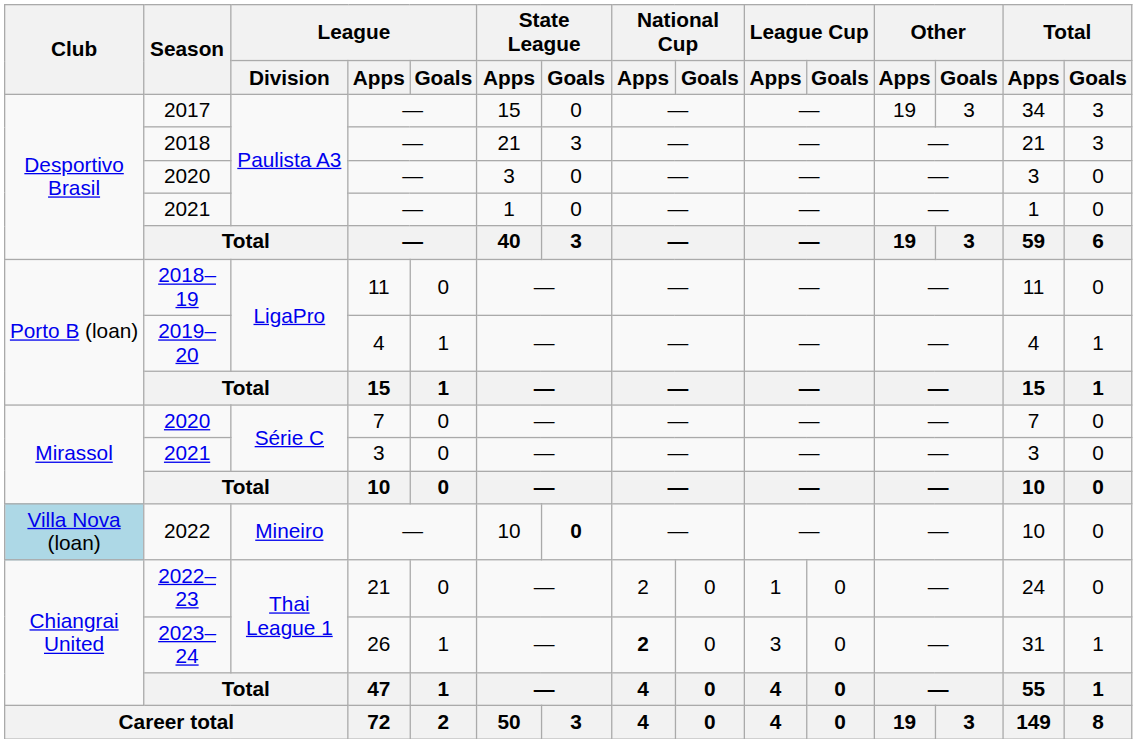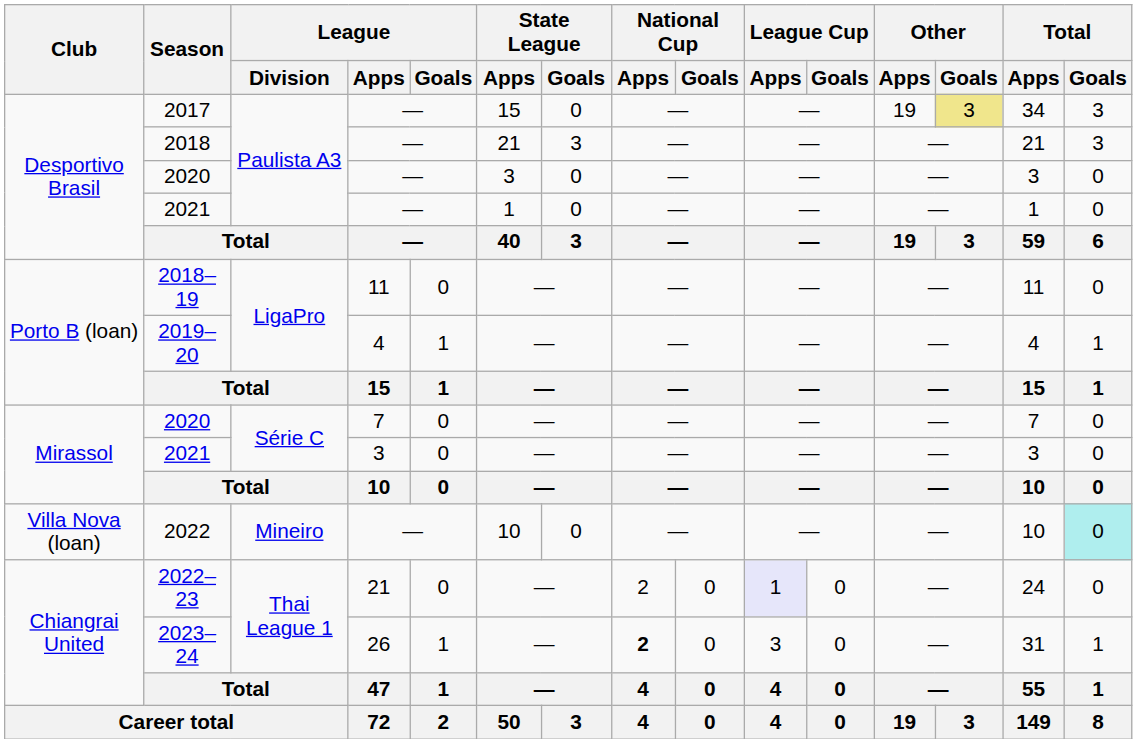(969, 110) no background -> (969, 110) khaki background
(74, 531) lightblue background -> (74, 531) no background
(576, 531) bold -> (576, 531) normal
(1098, 531) no background -> (1098, 531) paleturquoise background
(776, 588) no background -> (776, 588) lavender background
